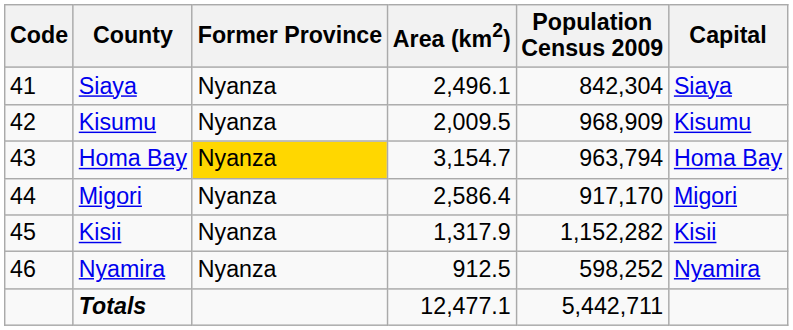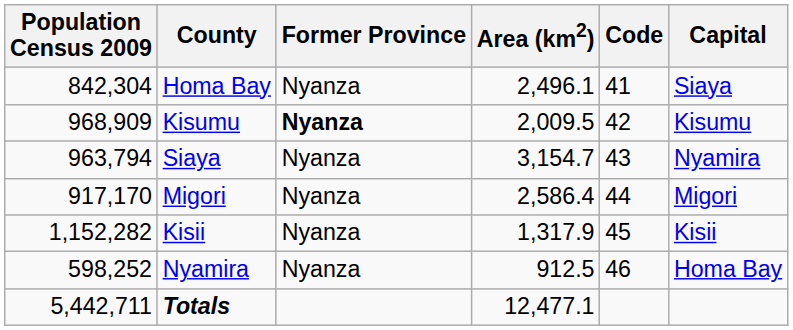columns swapped: (39, 35) <-> (592, 35)
(108, 85) Siaya -> (217, 85) Homa Bay
(237, 122) normal -> (322, 122) bold
(133, 159) Homa Bay -> (192, 159) Siaya
(237, 159) gold background -> (321, 159) no background
(728, 159) Homa Bay -> (717, 159) Nyamira
(717, 269) Nyamira -> (728, 269) Homa Bay
